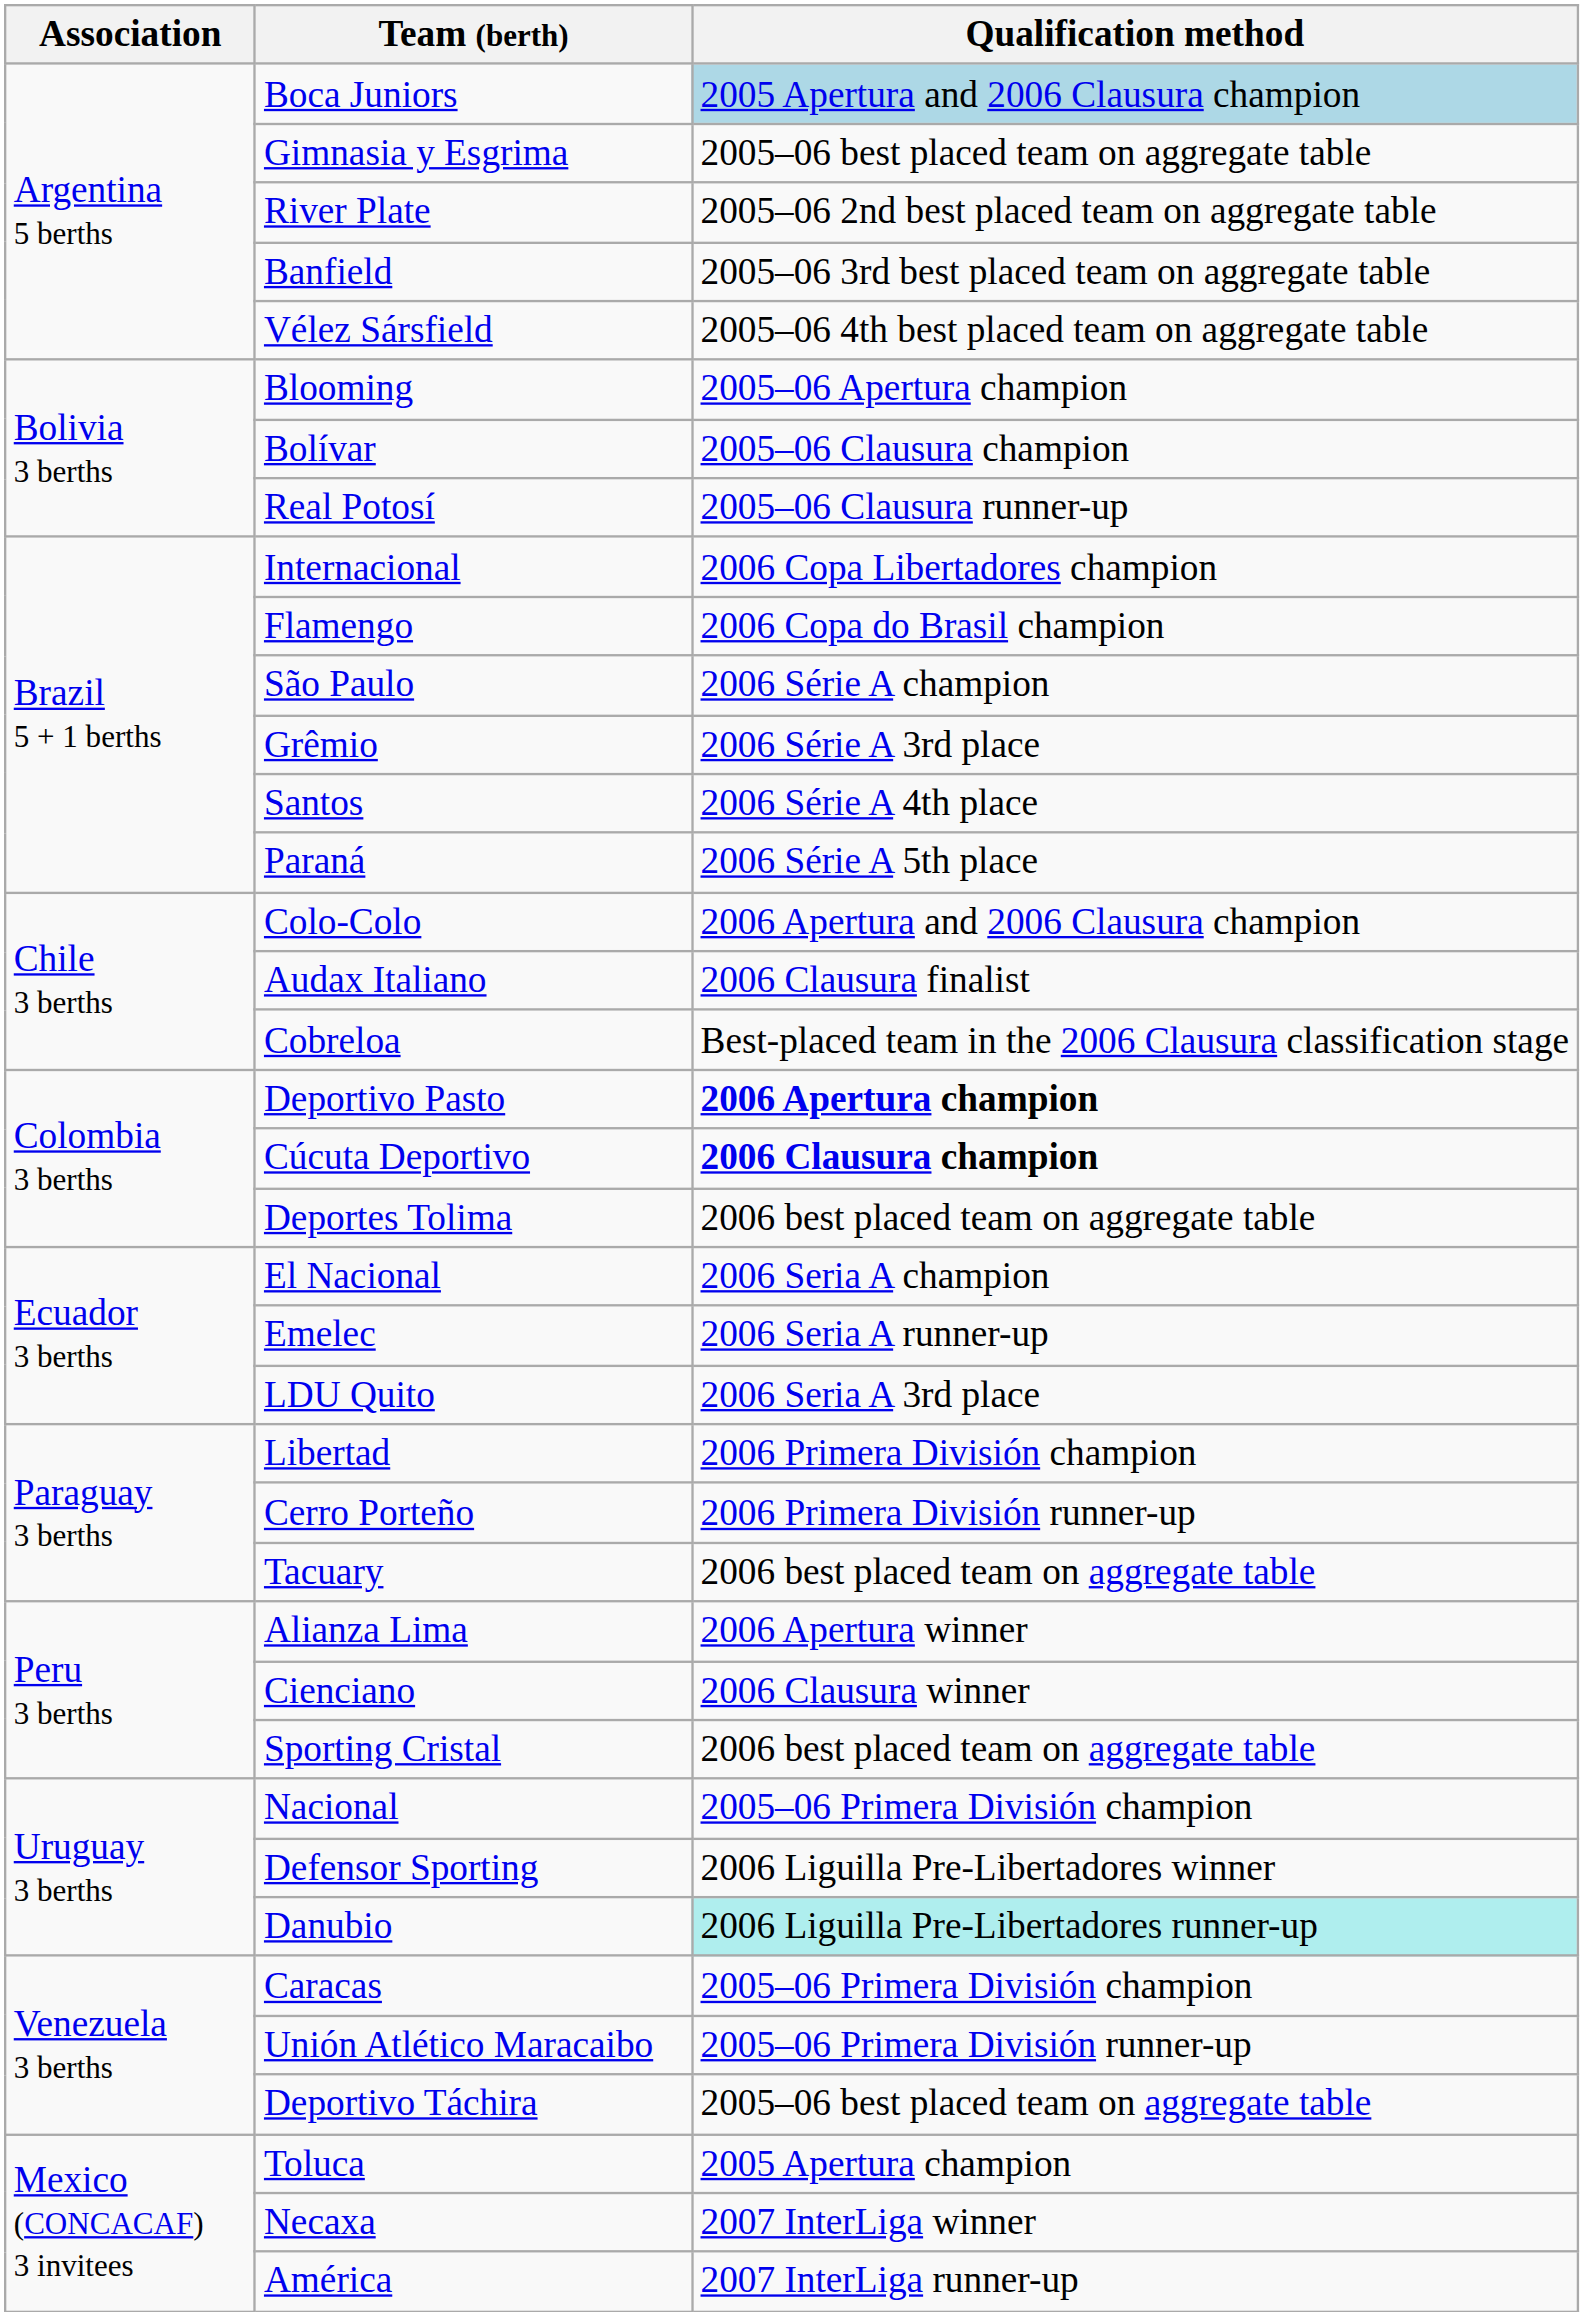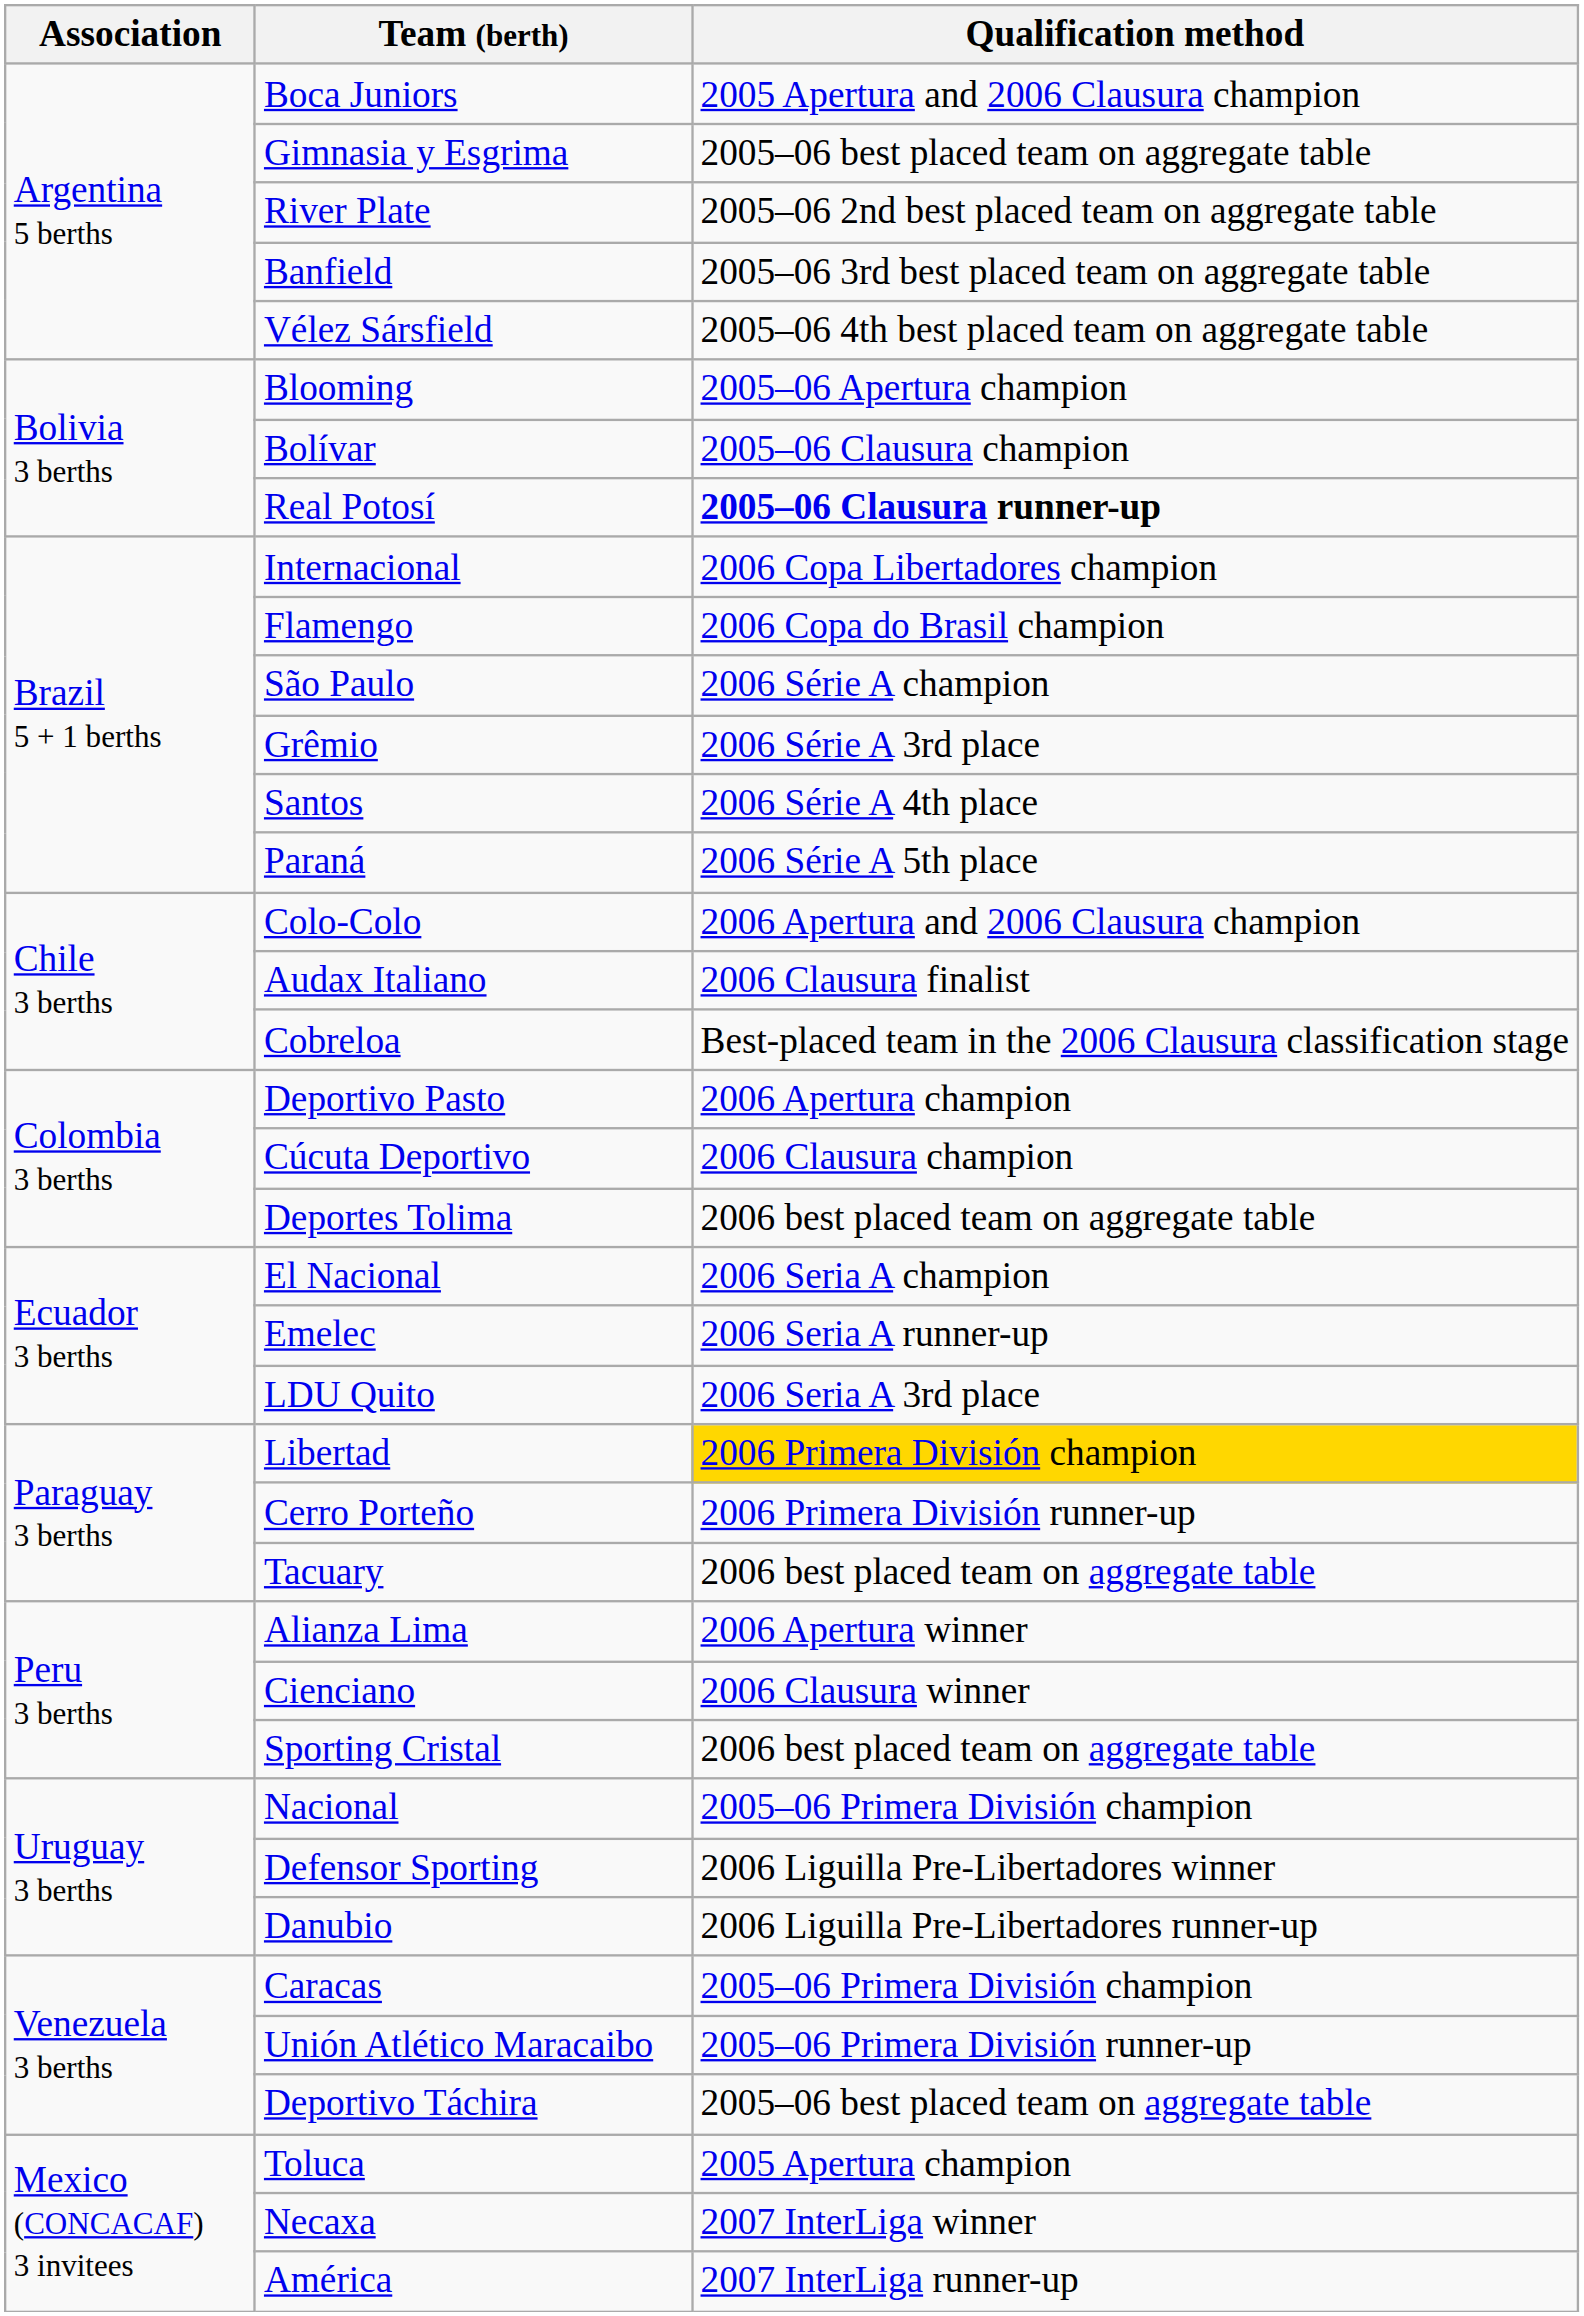(1030, 93) lightblue background -> (1030, 93) no background
(914, 507) normal -> (931, 507) bold
(899, 1098) bold -> (886, 1098) normal
(899, 1157) bold -> (887, 1157) normal
(949, 1453) no background -> (949, 1453) gold background
(1009, 1926) paleturquoise background -> (1009, 1926) no background
